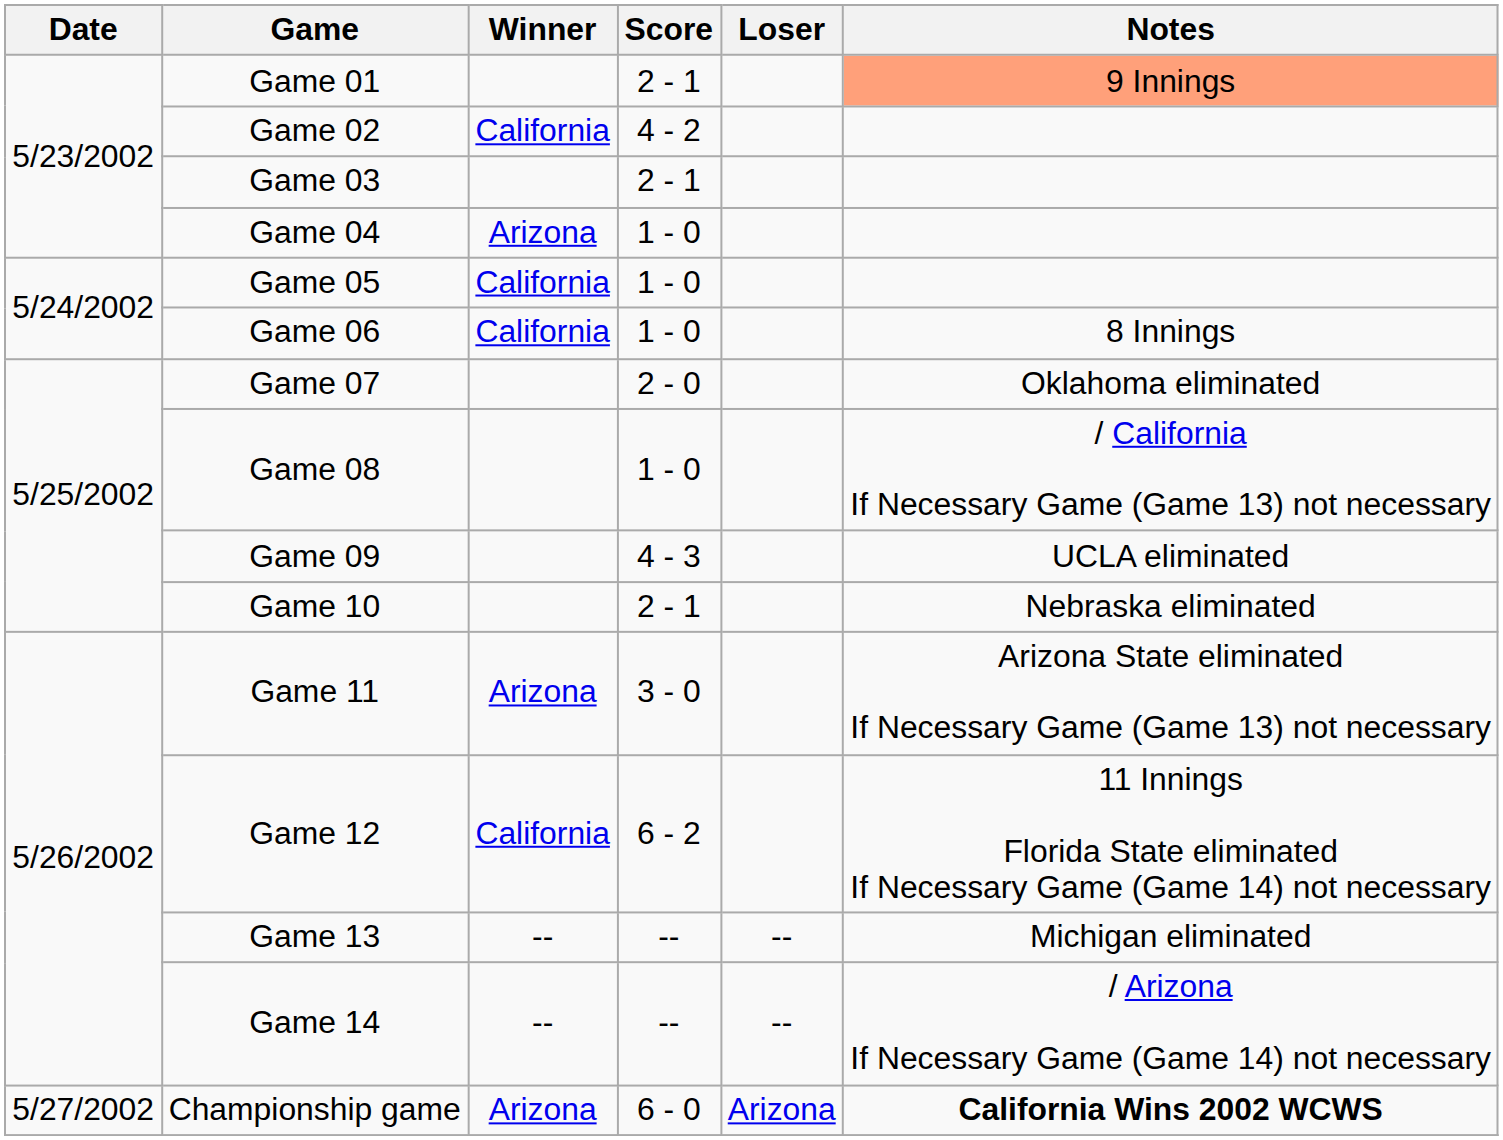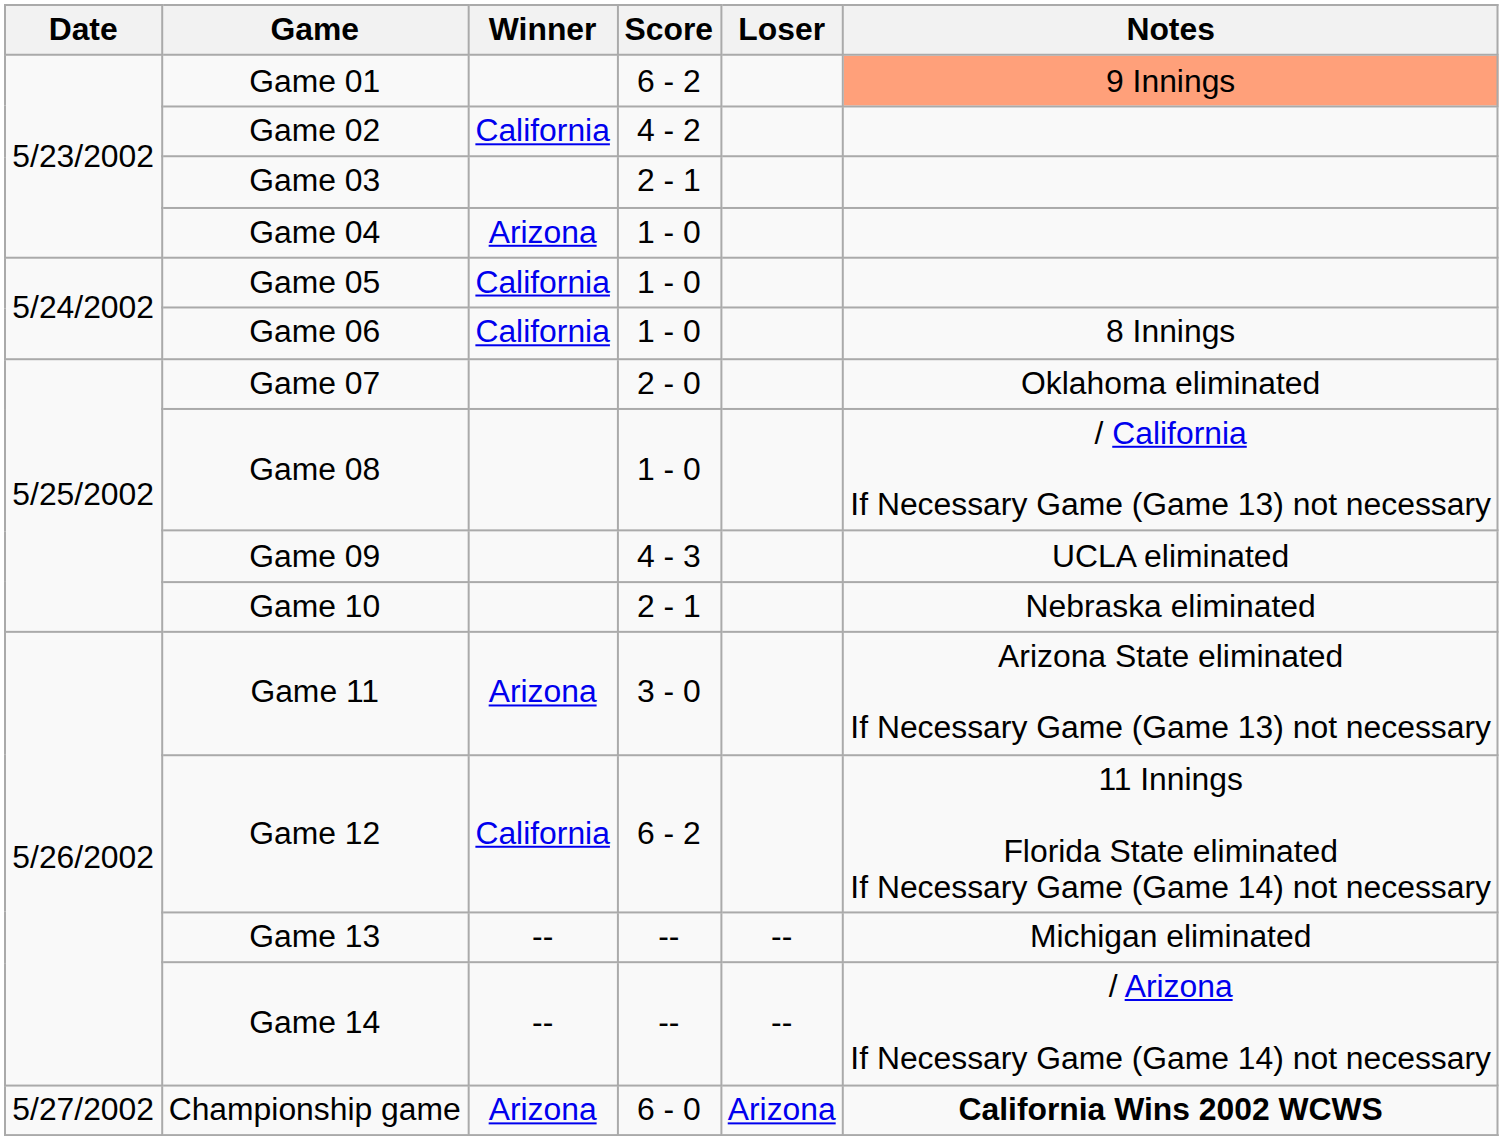(669, 80) 2 - 1 -> (669, 80) 6 - 2
